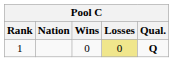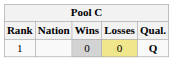(87, 48) no background -> (87, 48) lightgrey background
